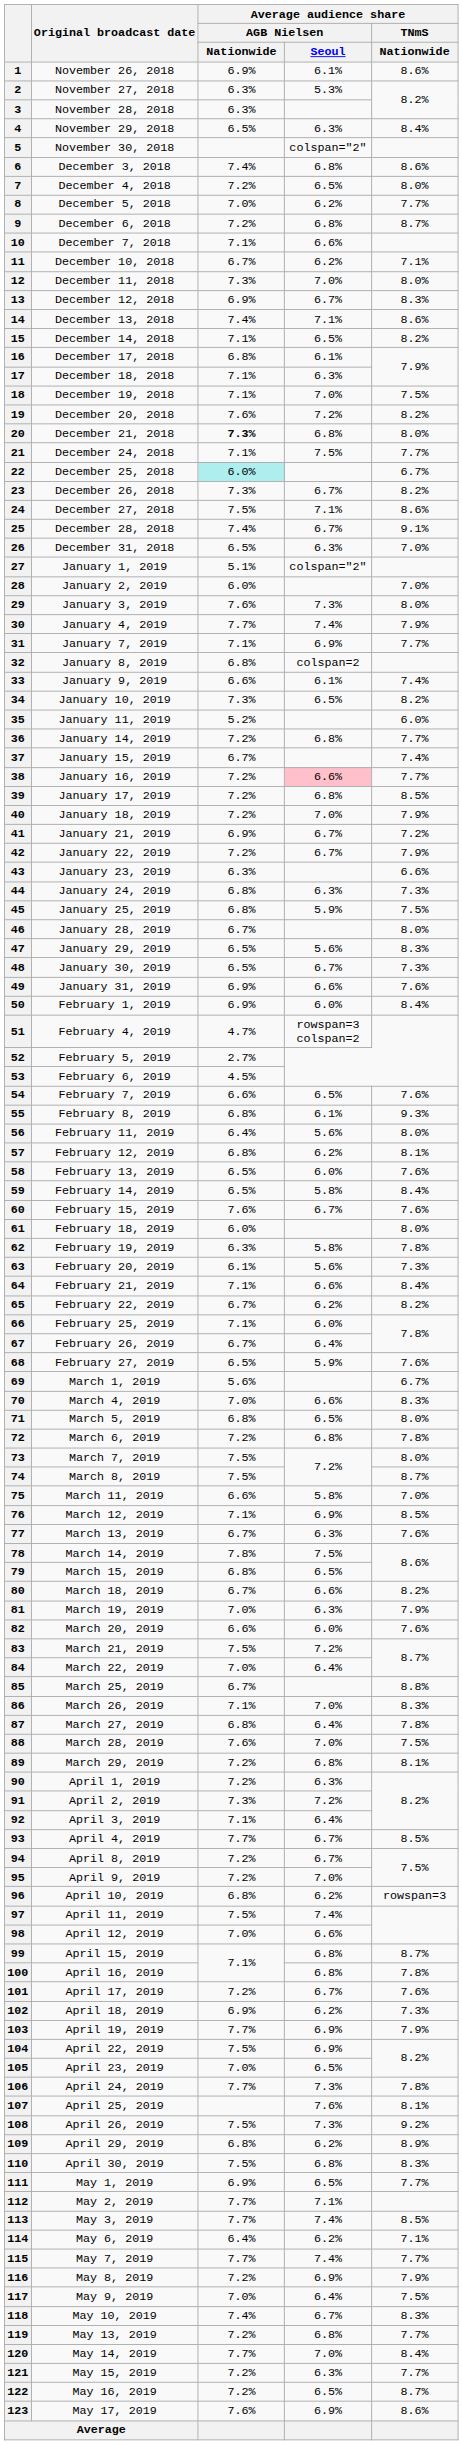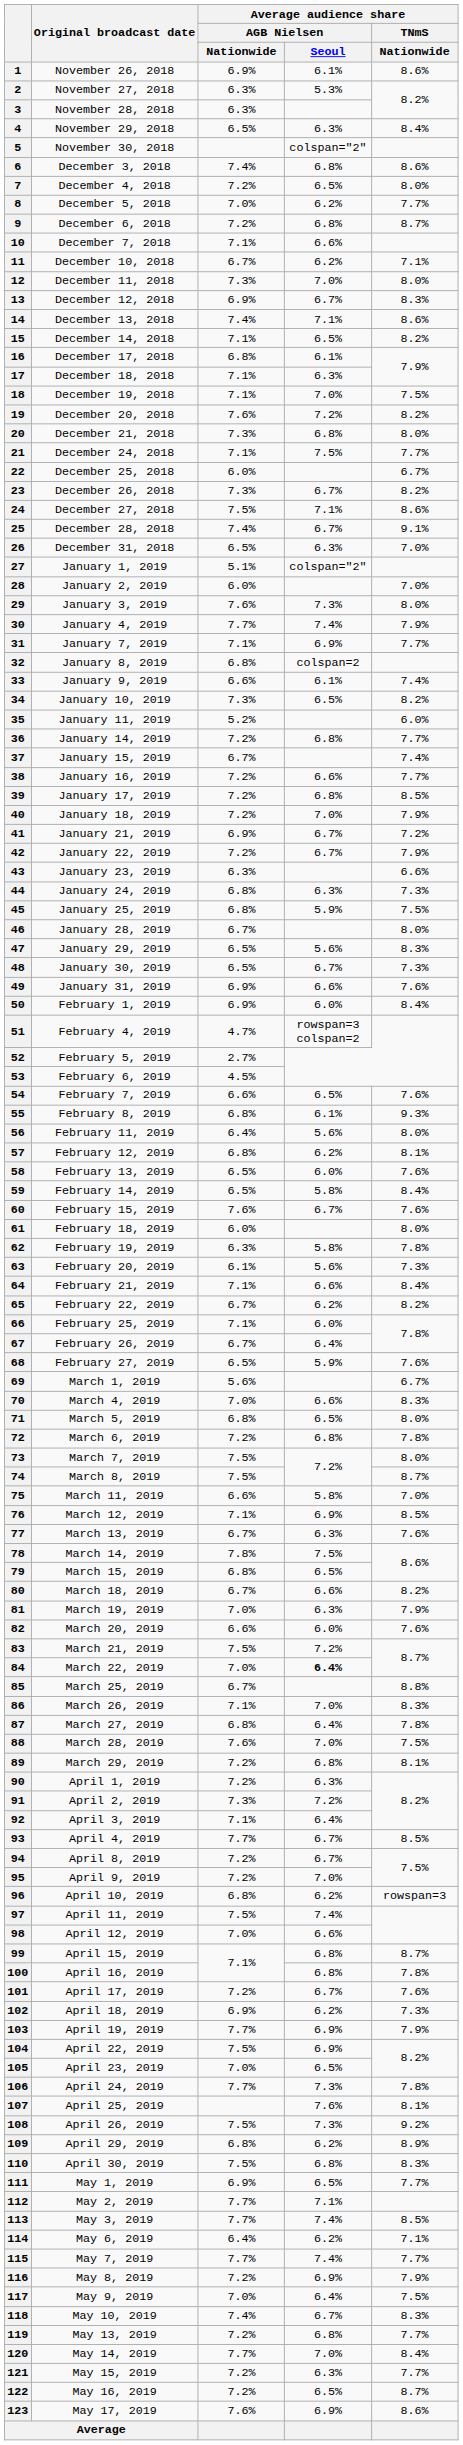(241, 433) bold -> (241, 433) normal
(241, 472) paleturquoise background -> (241, 472) no background
(328, 777) pink background -> (328, 777) no background
(328, 1667) normal -> (328, 1667) bold
